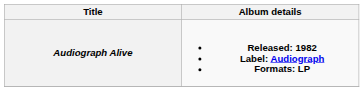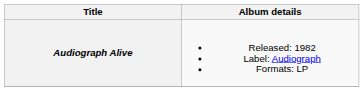(270, 58) bold -> (270, 58) normal
